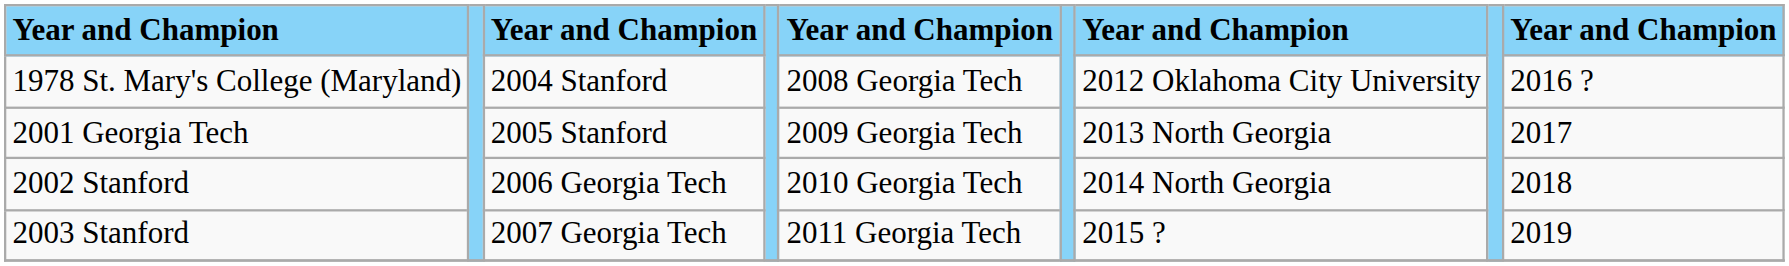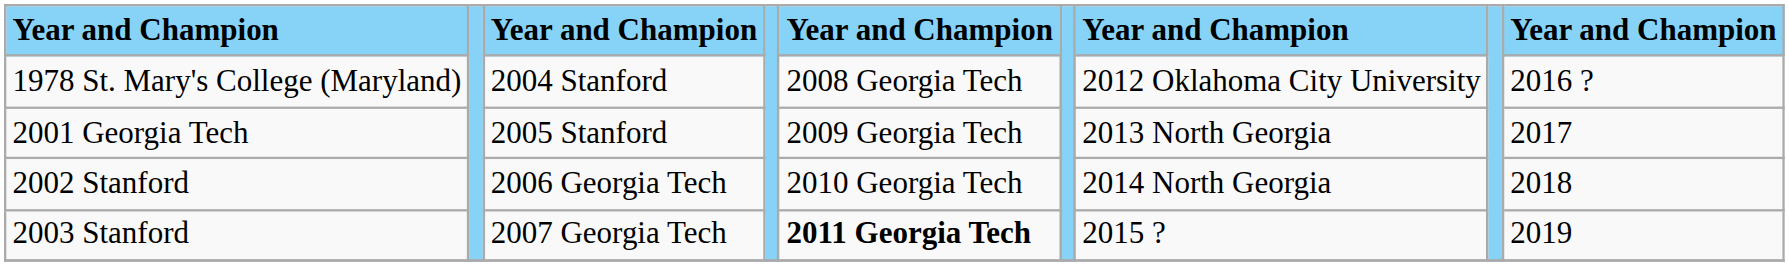(904, 234) normal -> (909, 234) bold
